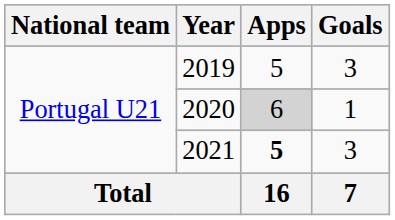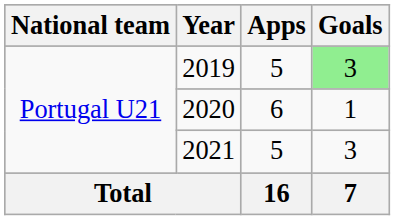(350, 67) no background -> (350, 67) lightgreen background
(277, 109) lightgrey background -> (277, 109) no background
(277, 151) bold -> (277, 151) normal
